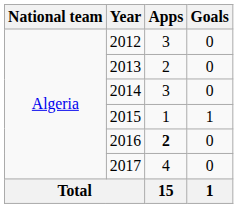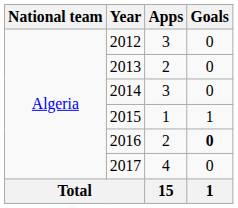(166, 141) bold -> (166, 141) normal
(210, 141) normal -> (210, 141) bold
